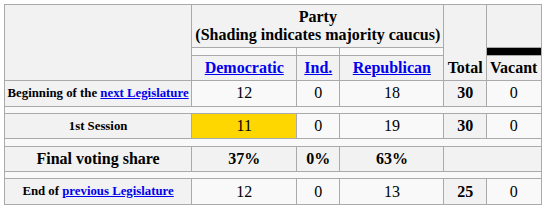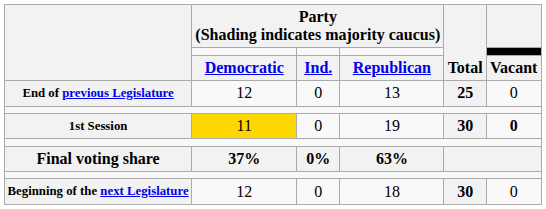rows swapped: (98, 191) <-> (98, 93)
(514, 126) normal -> (514, 126) bold
